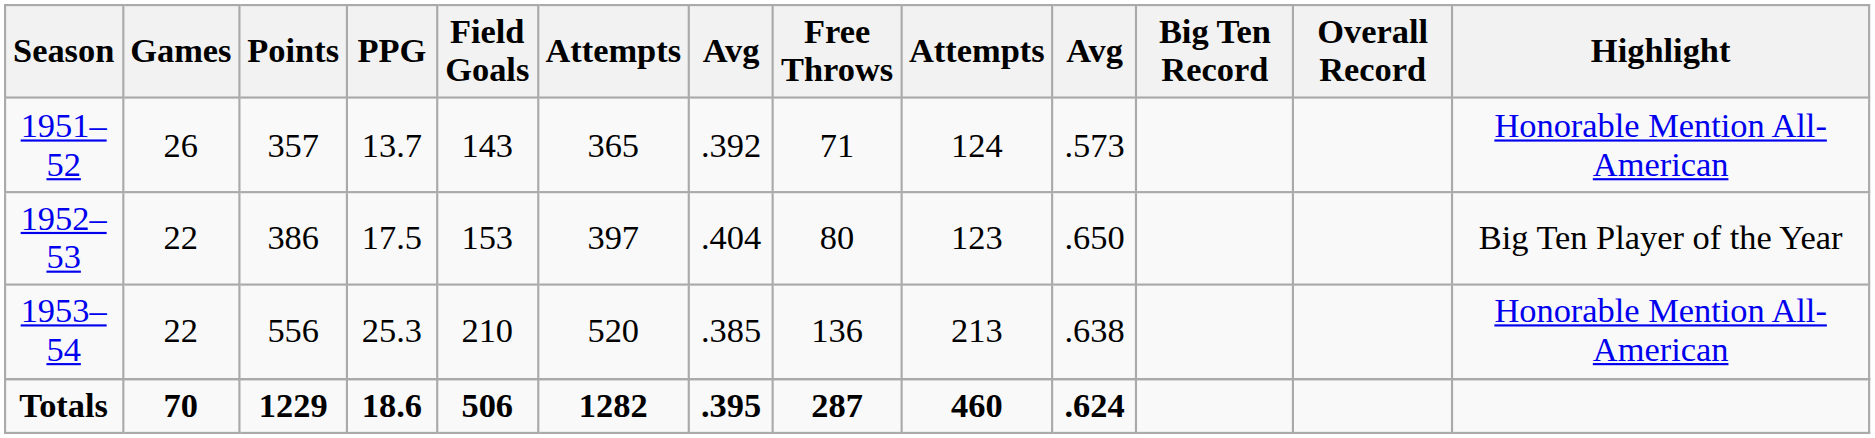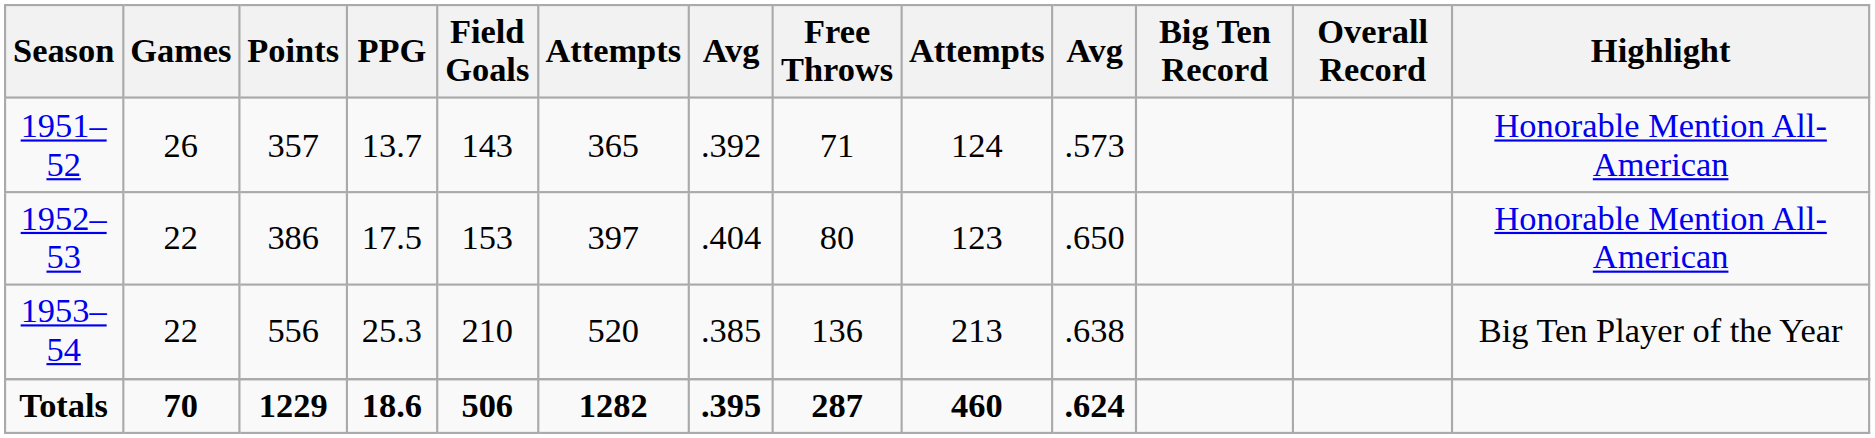(1661, 237) Big Ten Player of the Year -> (1661, 237) Honorable Mention All-American
(1661, 330) Honorable Mention All-American -> (1661, 330) Big Ten Player of the Year
